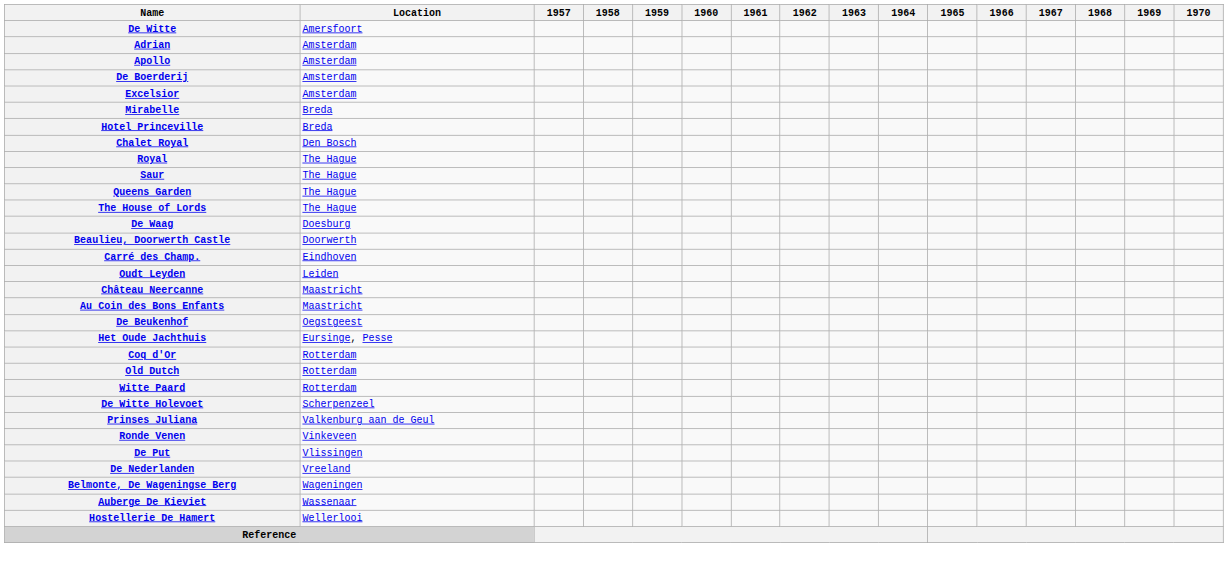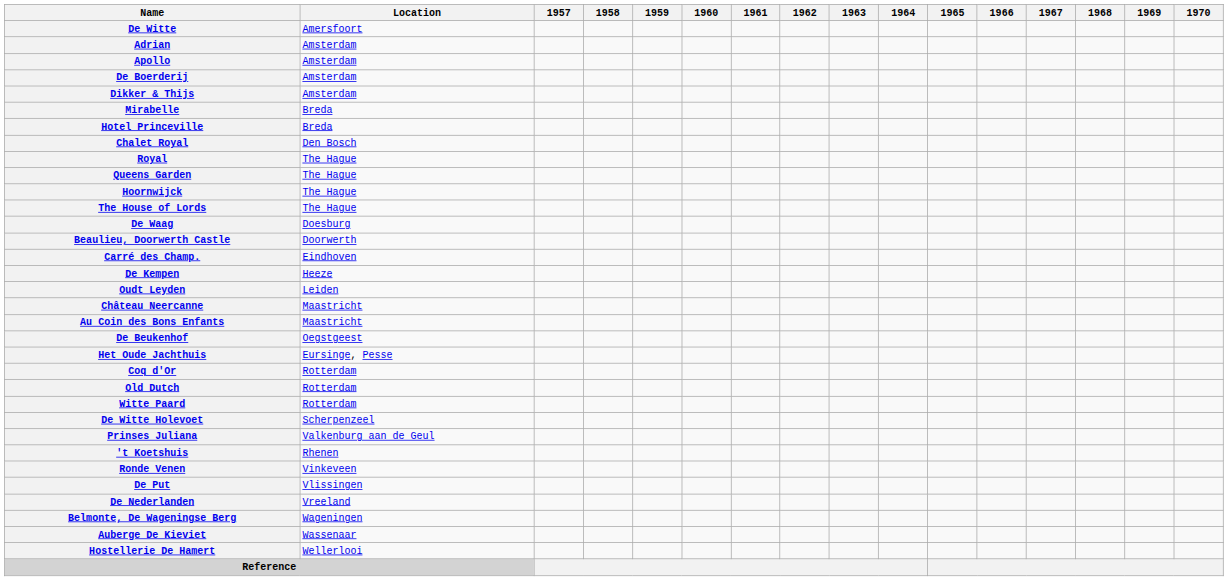+ row: (152, 94)
- row: (152, 94)
- row: (152, 176)
+ row: (152, 192)
+ row: (152, 274)
+ row: (152, 453)
